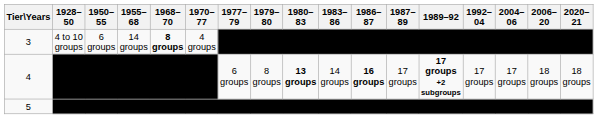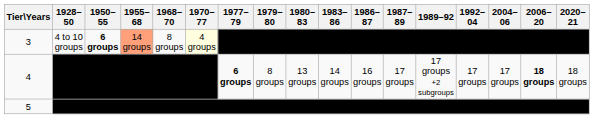(101, 42) normal -> (103, 42) bold
(134, 42) no background -> (137, 42) lightsalmon background
(168, 42) bold -> (169, 42) normal
(202, 42) no background -> (202, 42) lightyellow background
(234, 77) normal -> (236, 77) bold
(301, 77) bold -> (302, 77) normal
(369, 77) bold -> (367, 77) normal
(441, 77) bold -> (436, 77) normal
(544, 77) normal -> (539, 77) bold
